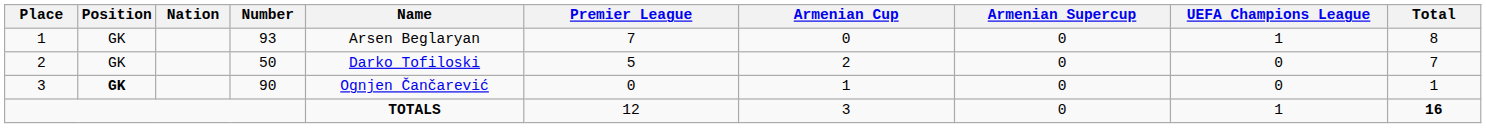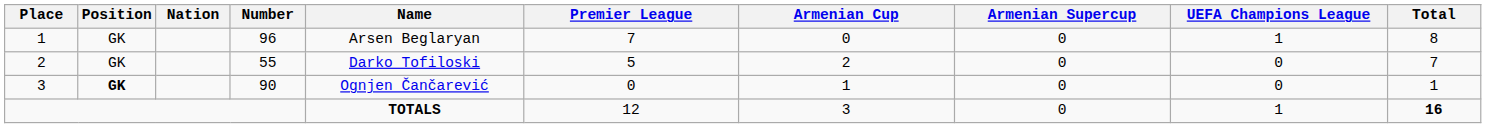(268, 40) 93 -> (268, 40) 96
(268, 64) 50 -> (268, 64) 55
